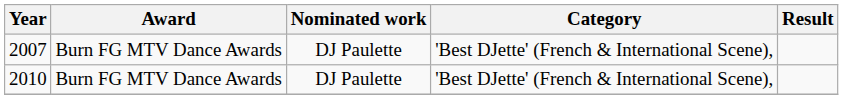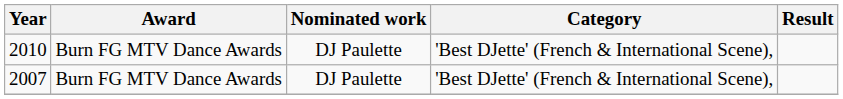rows swapped: (28, 79) <-> (28, 49)
